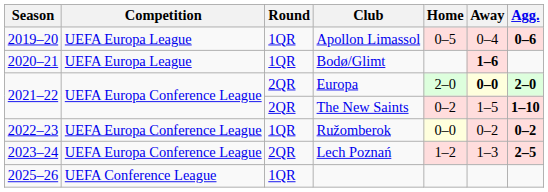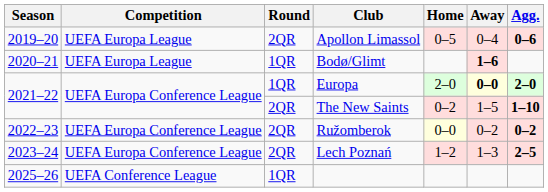(282, 38) 1QR -> (282, 38) 2QR
(282, 84) 2QR -> (282, 84) 1QR
(282, 130) 1QR -> (282, 130) 2QR
